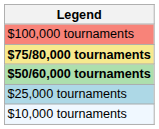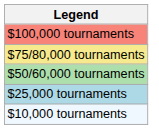(79, 54) bold -> (76, 54) normal
(79, 74) bold -> (76, 74) normal
